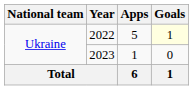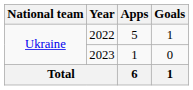(170, 34) lightyellow background -> (170, 34) no background
